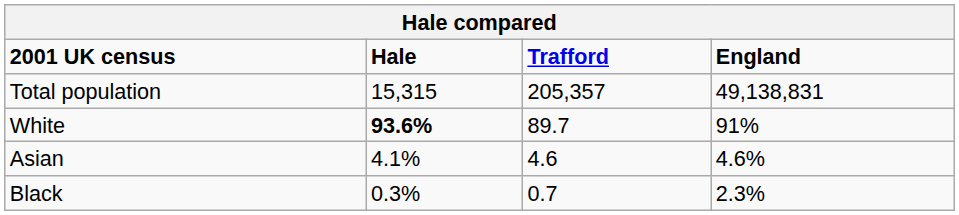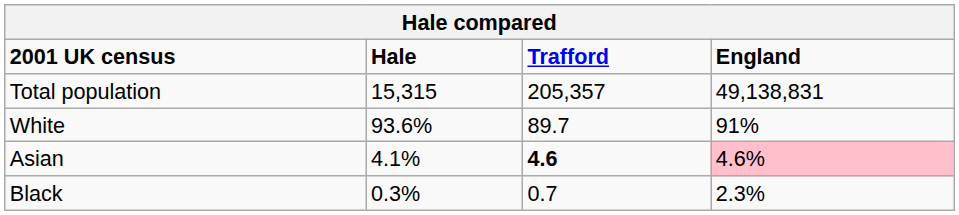(402, 125) bold -> (402, 125) normal
(542, 159) normal -> (542, 159) bold
(740, 159) no background -> (740, 159) pink background
